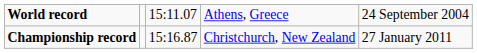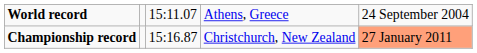(407, 37) no background -> (407, 37) lightsalmon background
